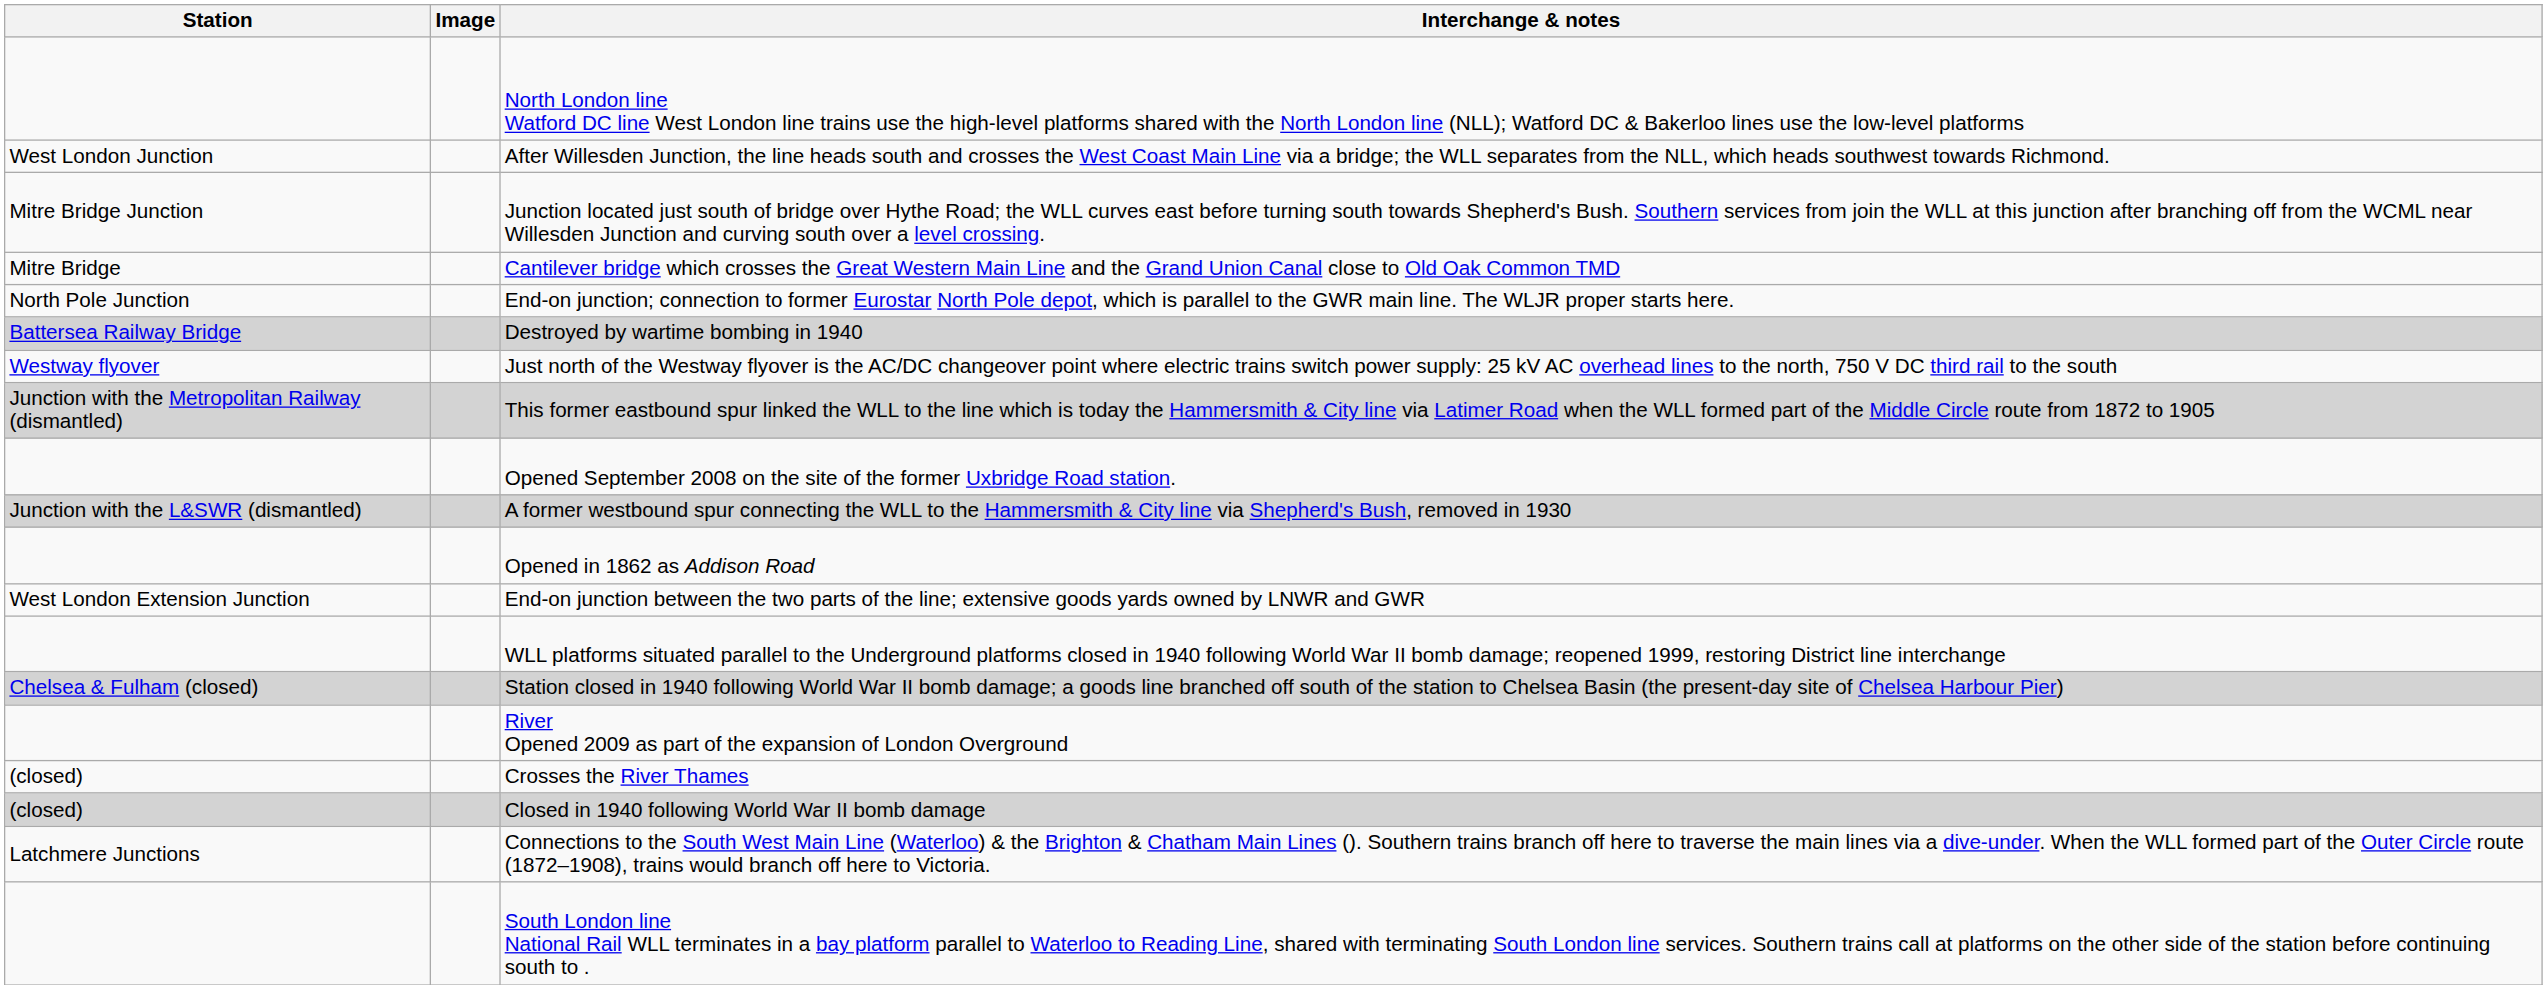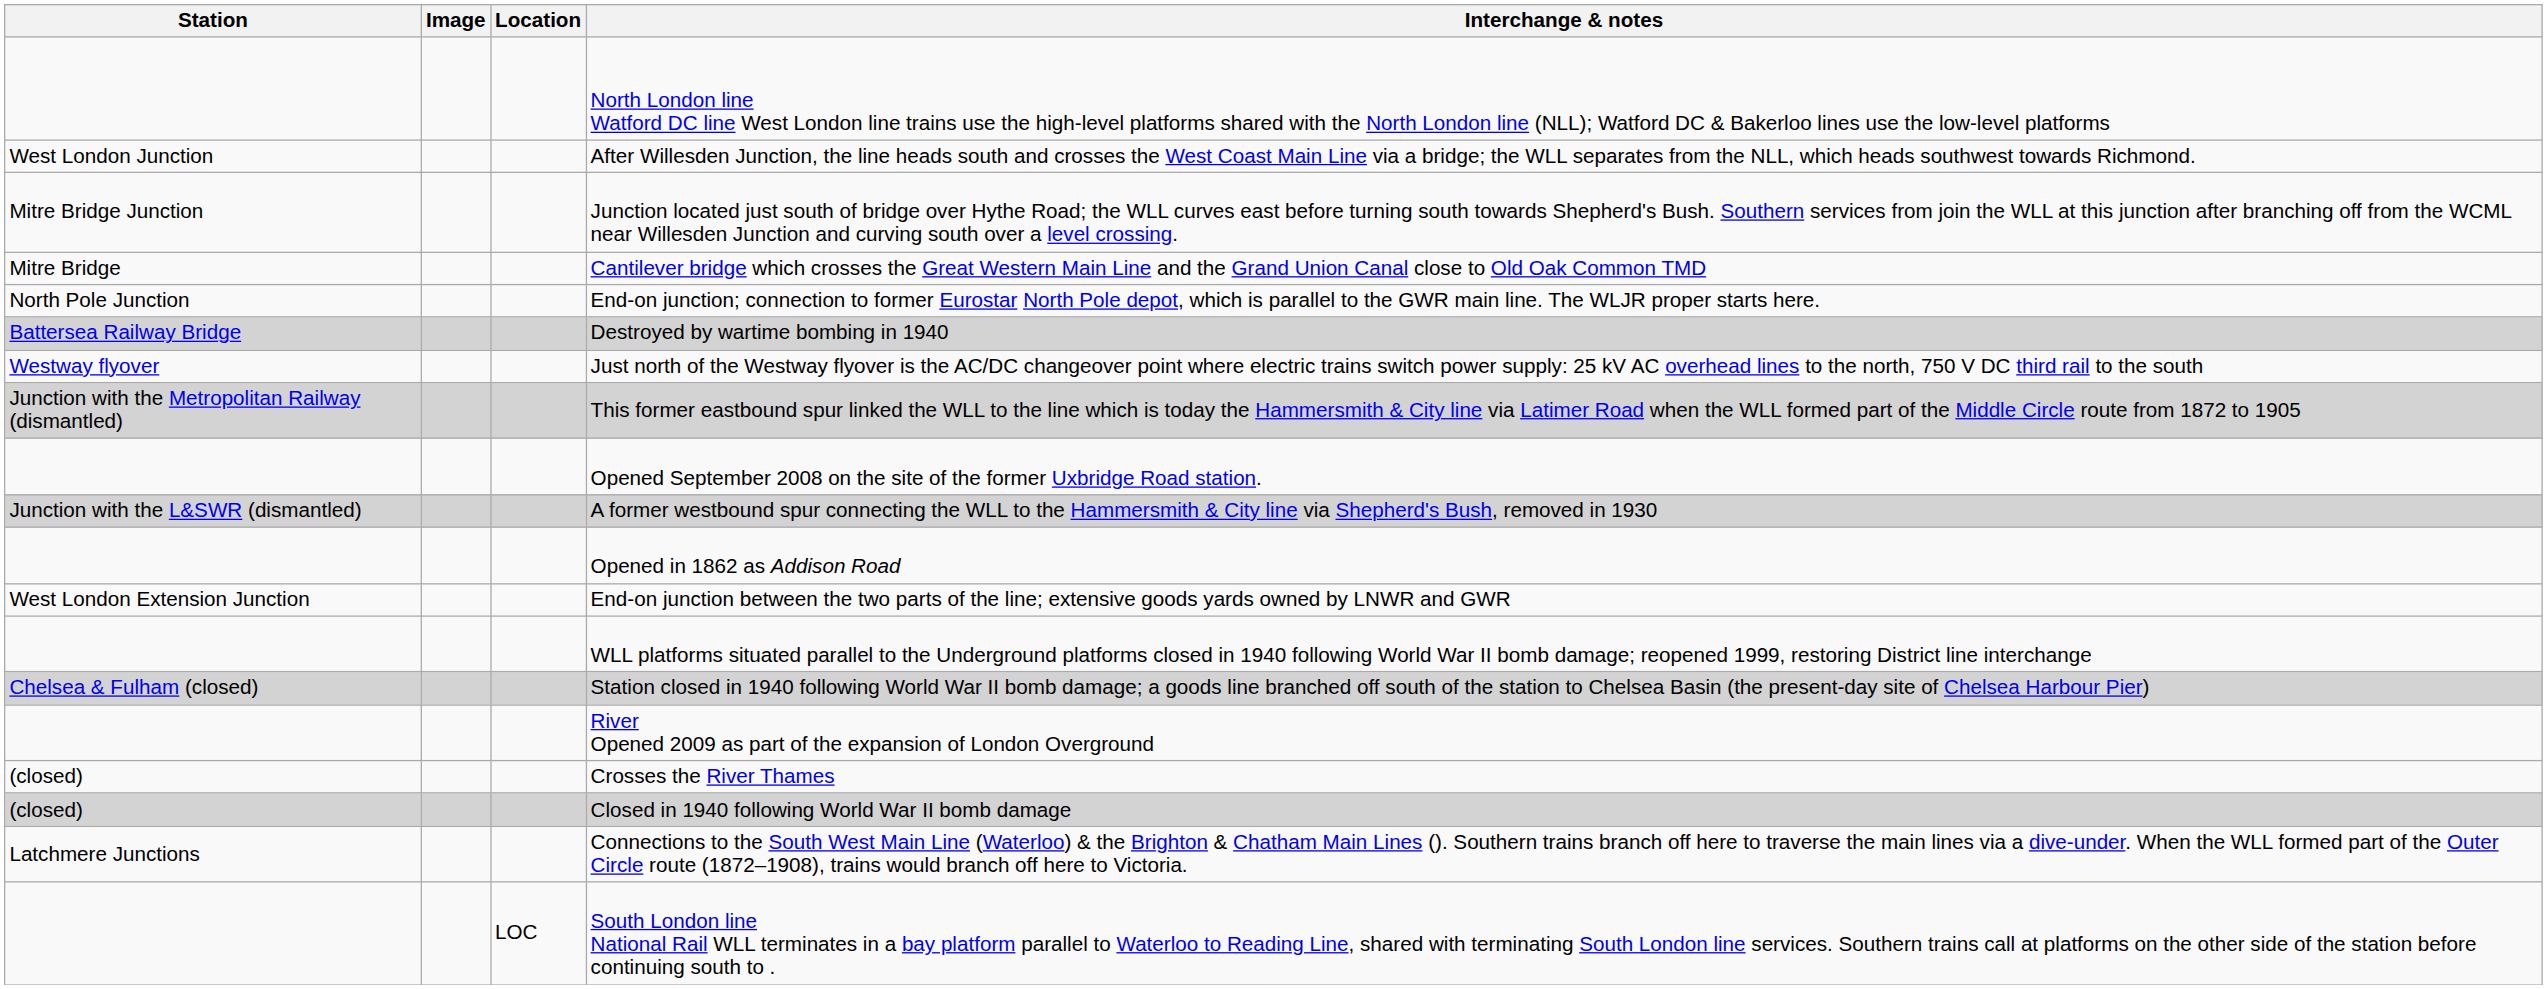+ column: (538, 20)
